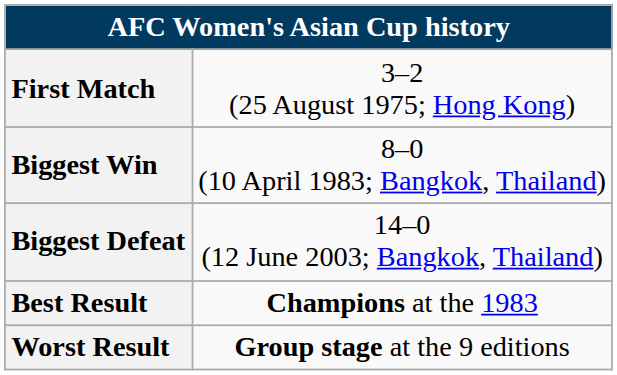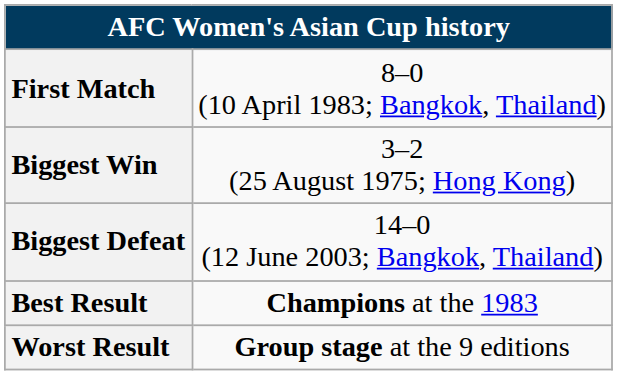(402, 87) 3–2 (25 August 1975; Hong Kong) -> (402, 87) 8–0 (10 April 1983; Bangkok, Thailand)
(402, 164) 8–0 (10 April 1983; Bangkok, Thailand) -> (402, 164) 3–2 (25 August 1975; Hong Kong)
